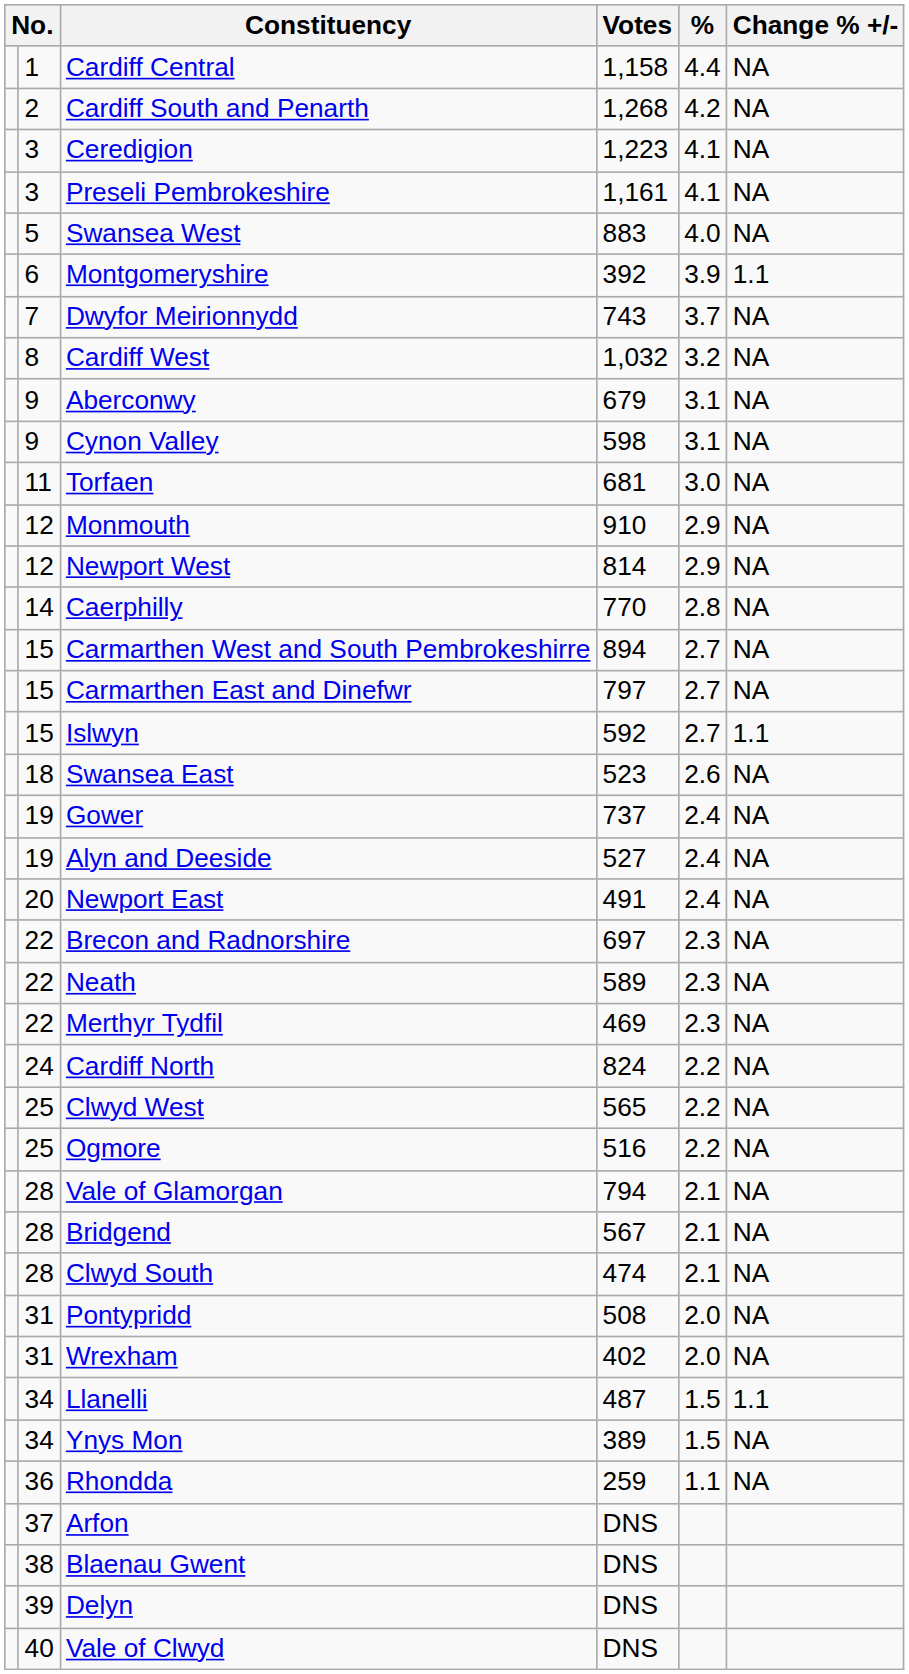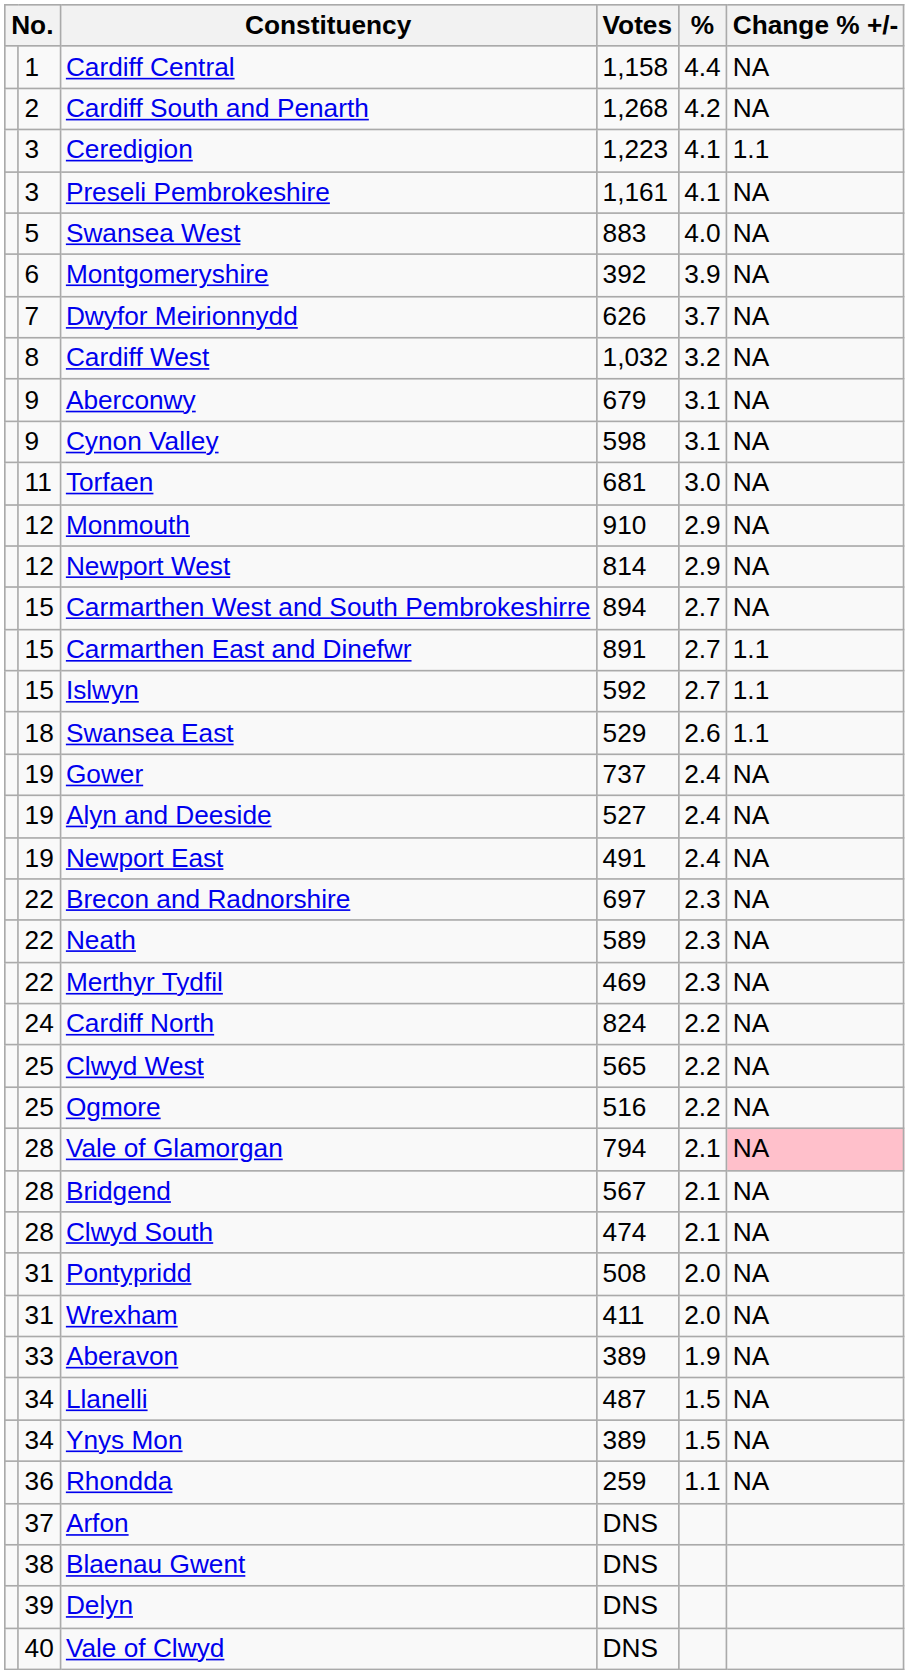(751, 150) NA -> (751, 150) 1.1
(751, 274) 1.1 -> (751, 274) NA
(624, 316) 743 -> (624, 316) 626
- row: (124, 607)
(624, 691) 797 -> (624, 649) 891
(751, 691) NA -> (751, 649) 1.1
(624, 774) 523 -> (624, 732) 529
(751, 774) NA -> (751, 732) 1.1
(39, 899) 20 -> (39, 857) 19
(751, 1190) no background -> (751, 1148) pink background
(624, 1356) 402 -> (623, 1315) 411
+ row: (122, 1356)
(751, 1398) 1.1 -> (751, 1398) NA
